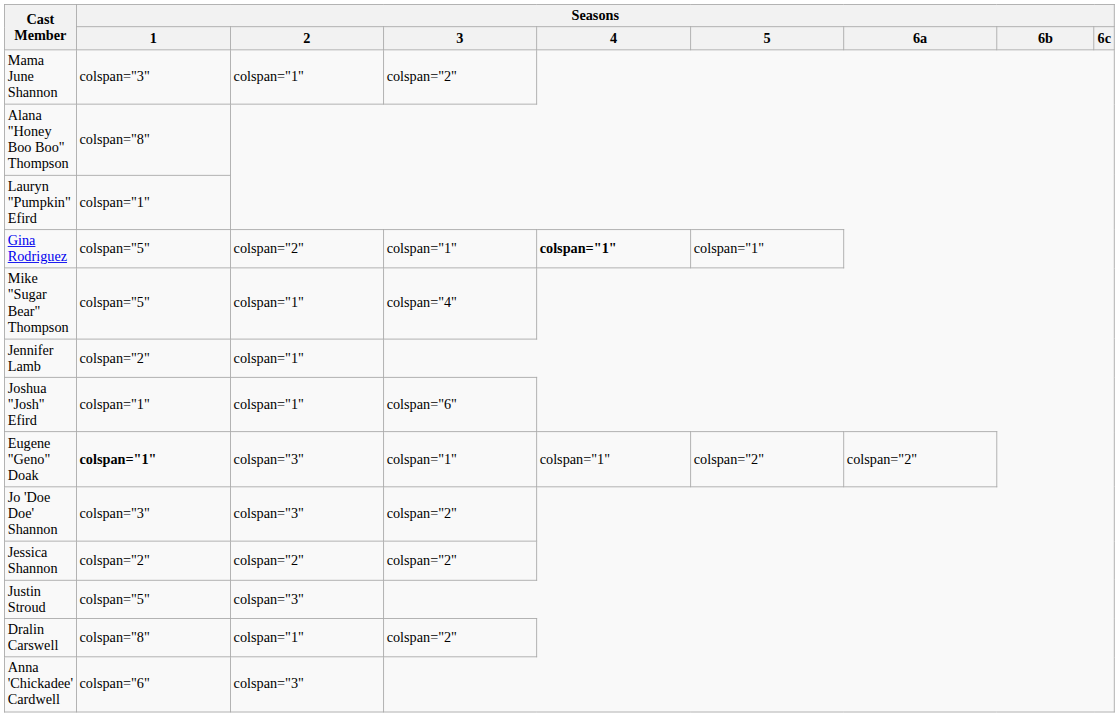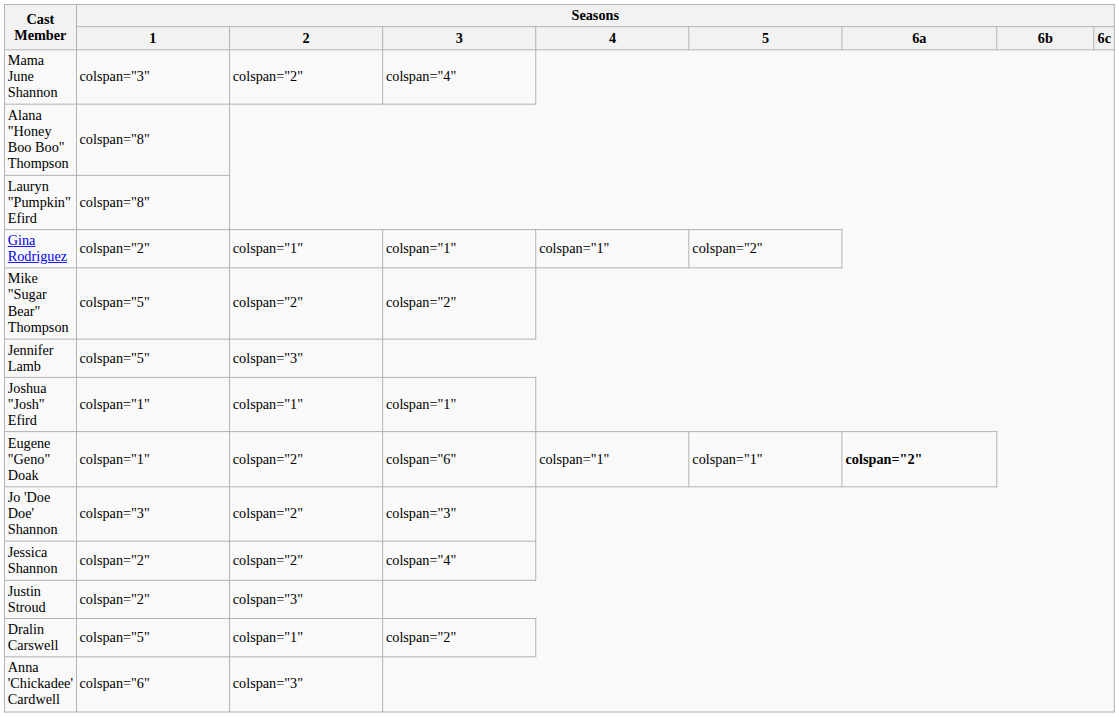(269, 76) colspan="1" -> (268, 76) colspan="2"
(422, 76) colspan="2" -> (421, 76) colspan="4"
(115, 202) colspan="1" -> (115, 202) colspan="8"
(115, 248) colspan="5" -> (115, 248) colspan="2"
(269, 248) colspan="2" -> (268, 248) colspan="1"
(578, 248) bold -> (574, 248) normal
(729, 248) colspan="1" -> (727, 248) colspan="2"
(269, 303) colspan="1" -> (268, 303) colspan="2"
(422, 303) colspan="4" -> (421, 303) colspan="2"
(115, 358) colspan="2" -> (115, 358) colspan="5"
(269, 358) colspan="1" -> (268, 358) colspan="3"
(422, 404) colspan="6" -> (421, 404) colspan="1"
(118, 459) bold -> (115, 459) normal
(269, 459) colspan="3" -> (268, 459) colspan="2"
(422, 459) colspan="1" -> (421, 459) colspan="6"
(729, 459) colspan="2" -> (727, 459) colspan="1"
(882, 459) normal -> (884, 459) bold
(269, 513) colspan="3" -> (268, 513) colspan="2"
(422, 513) colspan="2" -> (421, 513) colspan="3"
(422, 560) colspan="2" -> (421, 560) colspan="4"
(115, 599) colspan="5" -> (115, 599) colspan="2"
(115, 637) colspan="8" -> (115, 637) colspan="5"
